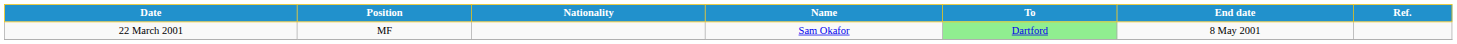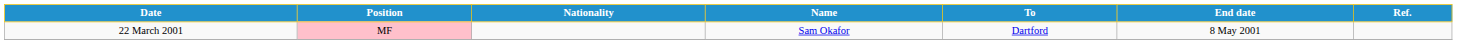(385, 30) no background -> (385, 30) pink background
(1030, 30) lightgreen background -> (1030, 30) no background
